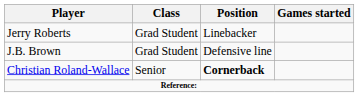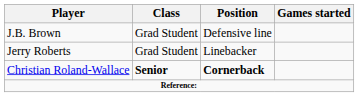rows swapped: (34, 51) <-> (39, 32)
(150, 70) normal -> (151, 70) bold
